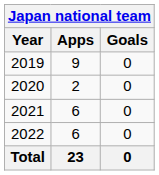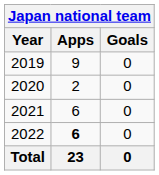(76, 134) normal -> (76, 134) bold
